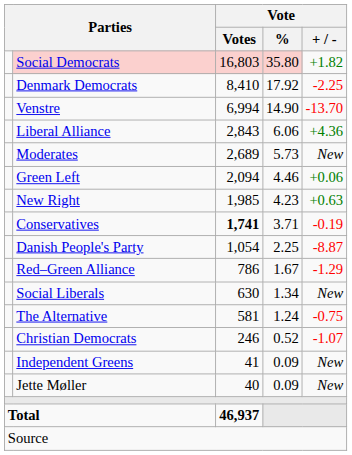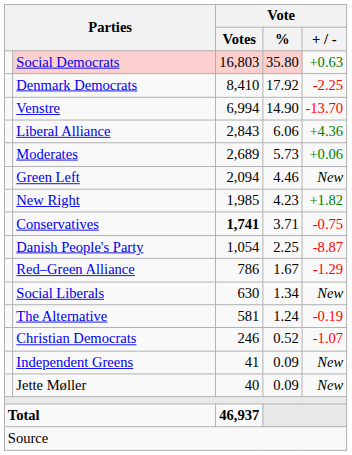(326, 62) +1.82 -> (326, 62) +0.63
(330, 154) New -> (326, 154) +0.06
(326, 177) +0.06 -> (330, 177) New
(326, 200) +0.63 -> (326, 200) +1.82
(328, 223) -0.19 -> (328, 223) -0.75
(328, 316) -0.75 -> (328, 316) -0.19
